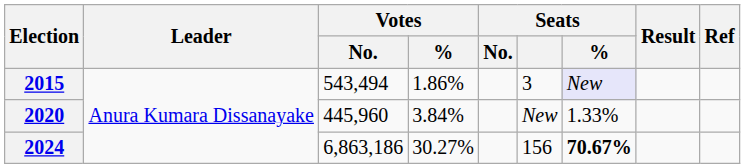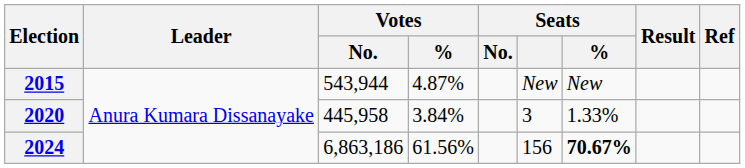(356, 83) 543,494 -> (356, 83) 543,944
(438, 83) 1.86% -> (438, 83) 4.87%
(527, 83) 3 -> (540, 83) New
(584, 83) lavender background -> (584, 83) no background
(356, 115) 445,960 -> (356, 115) 445,958
(540, 115) New -> (527, 115) 3
(443, 147) 30.27% -> (443, 147) 61.56%
